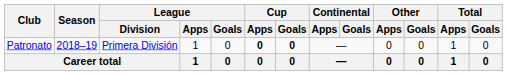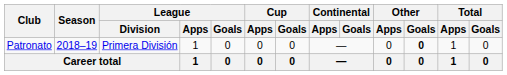(260, 45) bold -> (260, 45) normal
(292, 45) bold -> (292, 45) normal
(421, 45) normal -> (421, 45) bold
